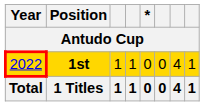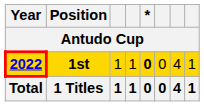(26, 64) normal -> (26, 64) bold
(147, 64) normal -> (147, 64) bold
